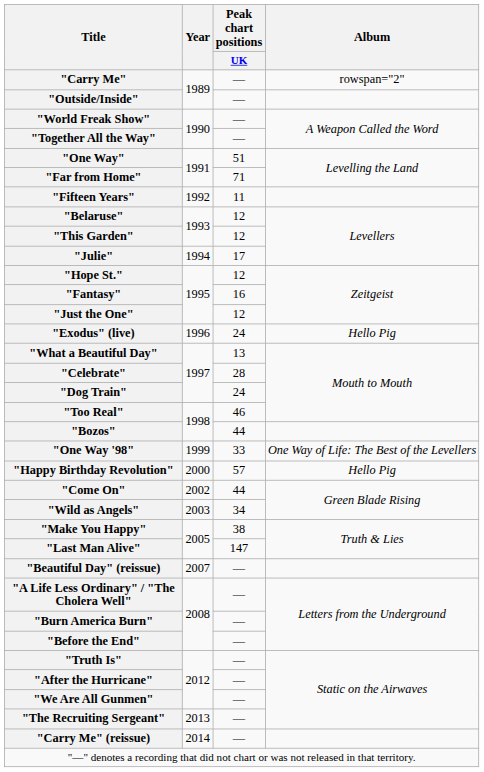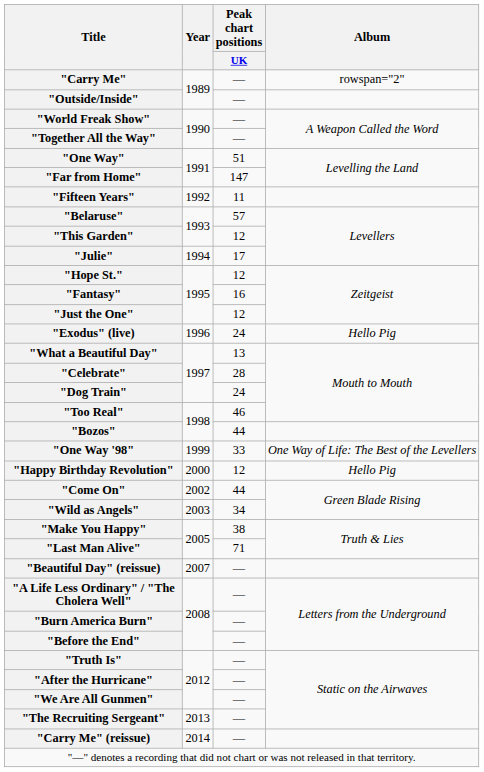(239, 177) 71 -> (239, 177) 147
(239, 216) 12 -> (239, 216) 57
(239, 470) 57 -> (239, 470) 12
(239, 548) 147 -> (239, 548) 71
